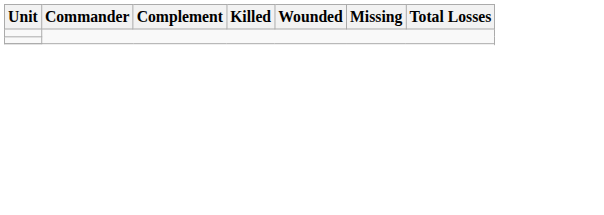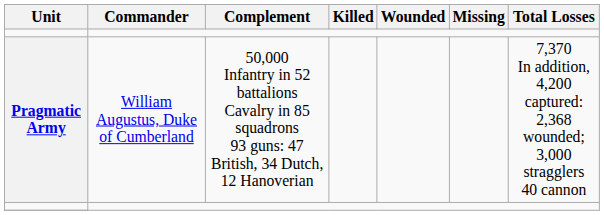+ row: (46, 119)
